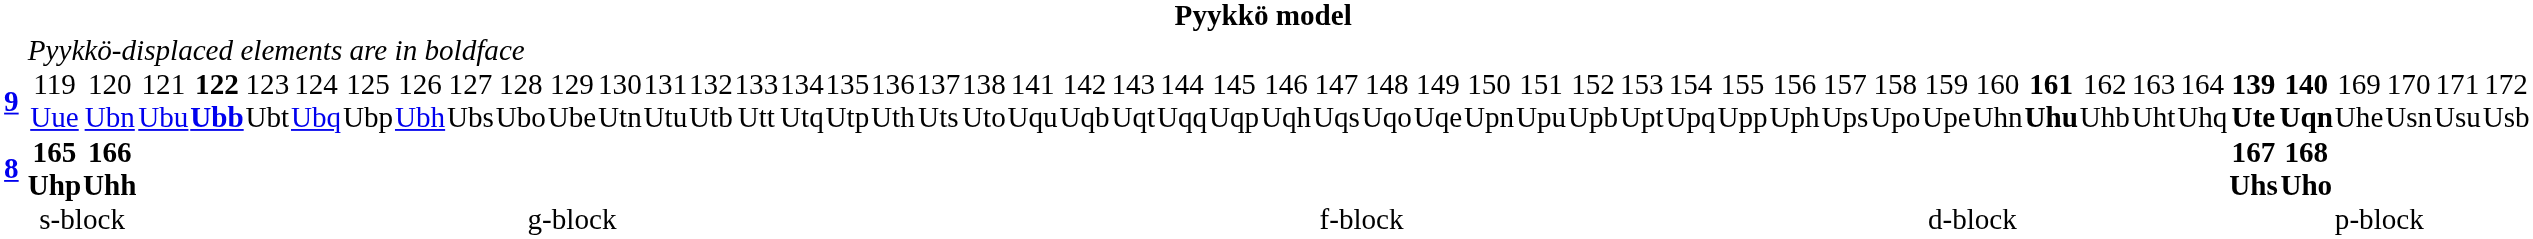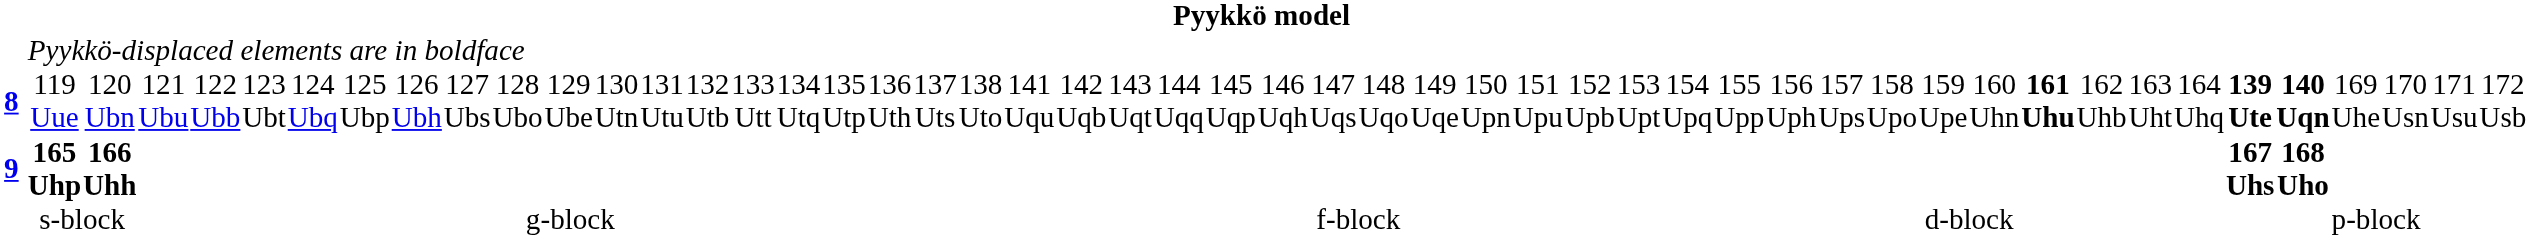(11, 101) 9 -> (11, 101) 8
(217, 101) bold -> (215, 101) normal
(11, 168) 8 -> (11, 168) 9
